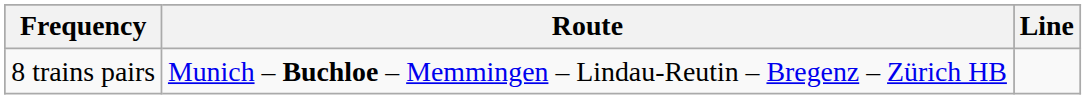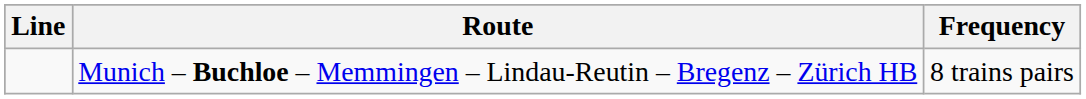columns swapped: (1047, 26) <-> (83, 26)
